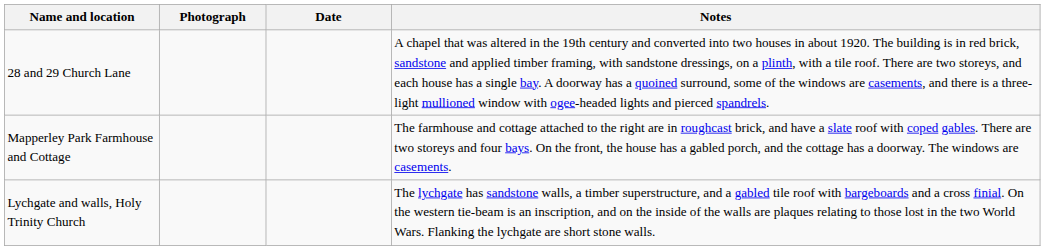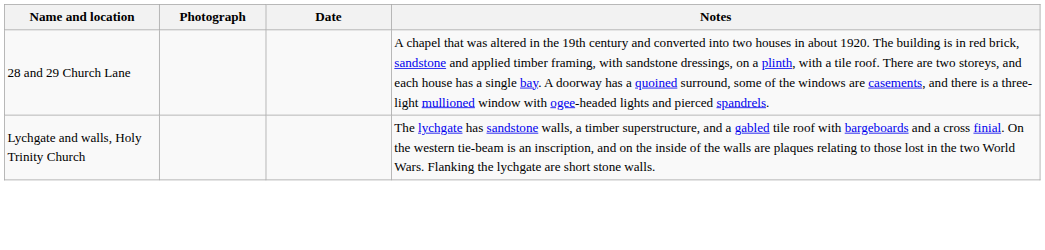- row: (80, 147)
